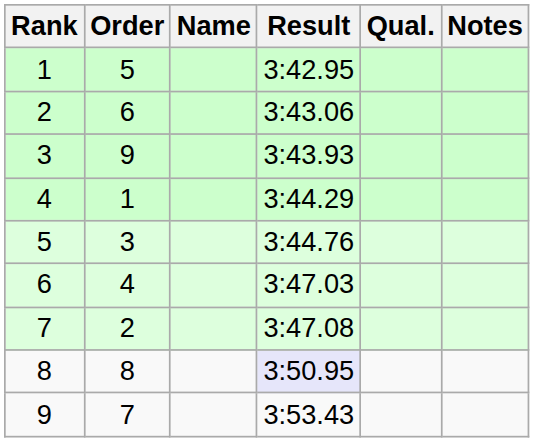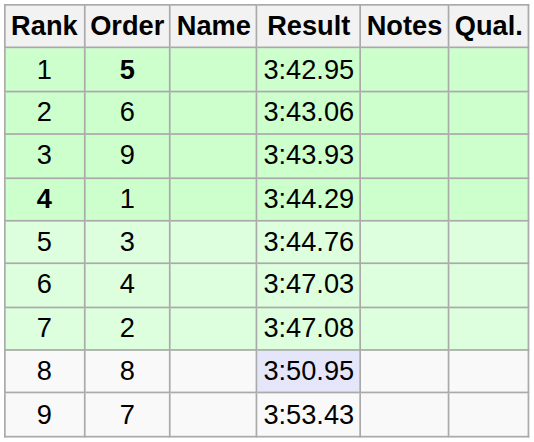columns swapped: (485, 26) <-> (401, 26)
(127, 69) normal -> (127, 69) bold
(44, 198) normal -> (44, 198) bold
